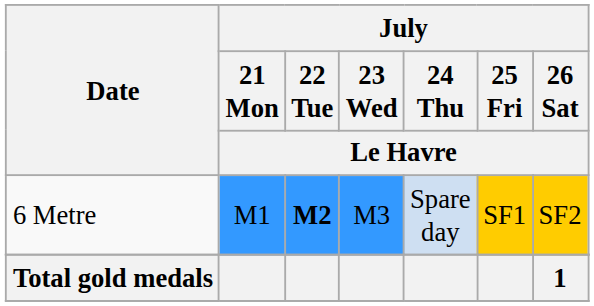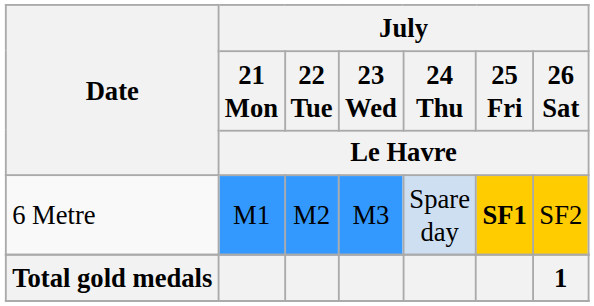(312, 215) bold -> (312, 215) normal
(505, 215) normal -> (505, 215) bold
